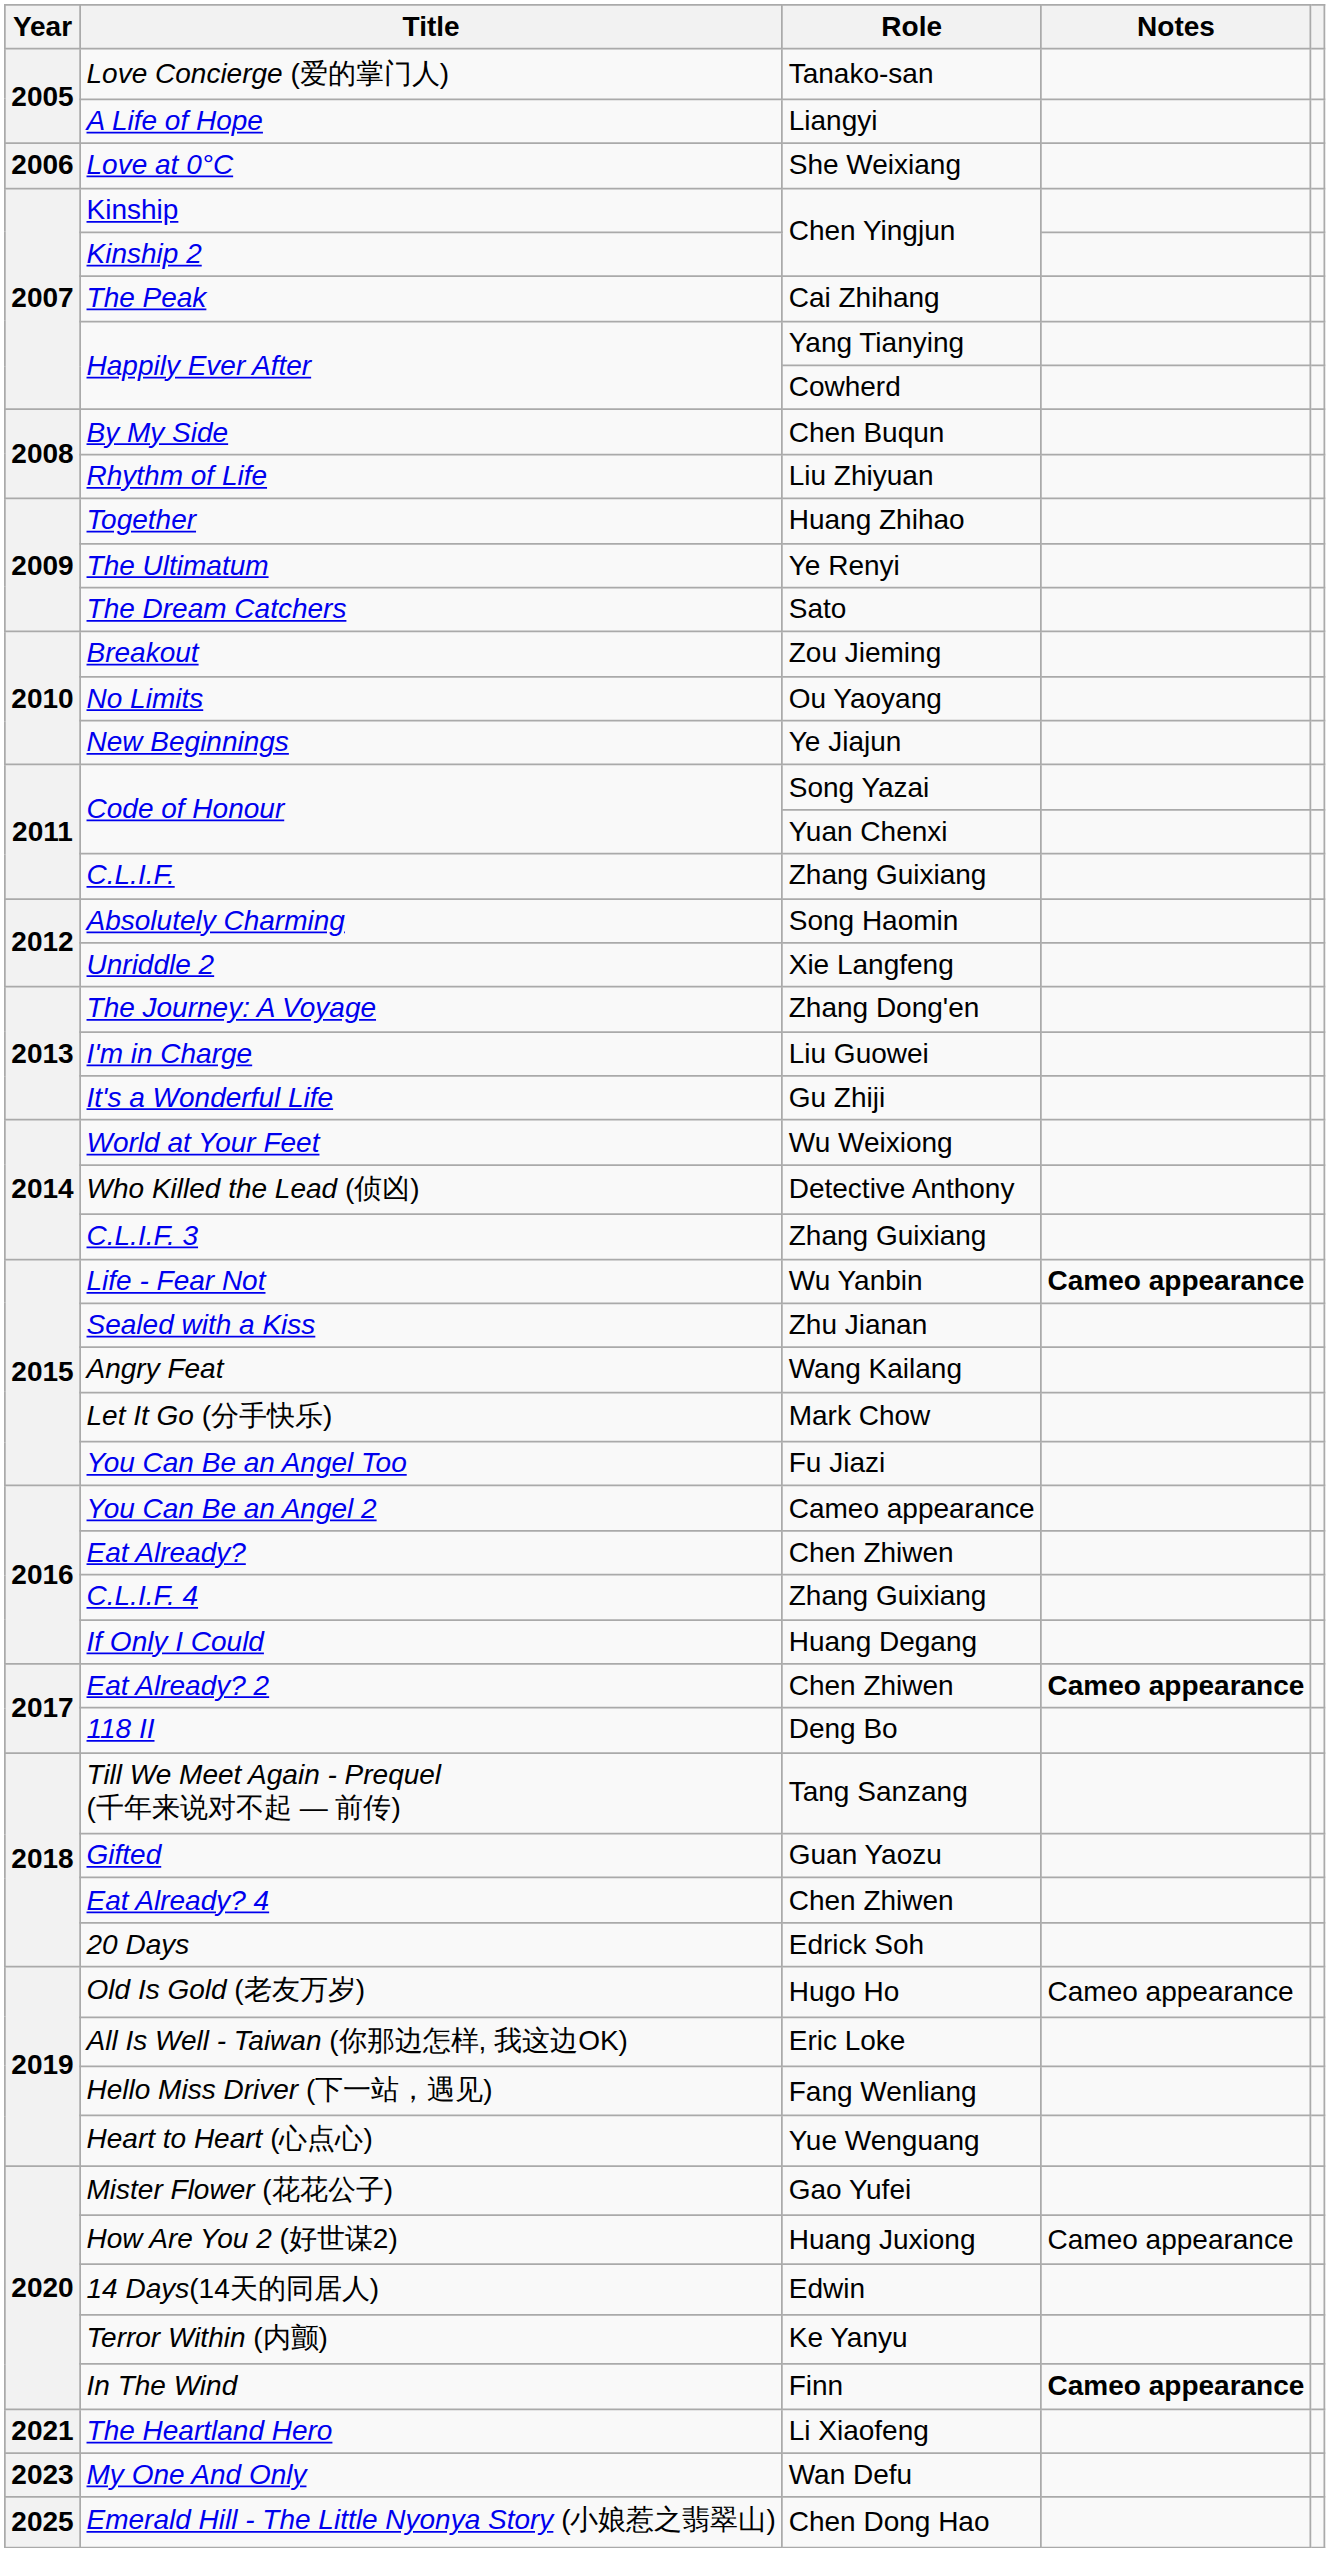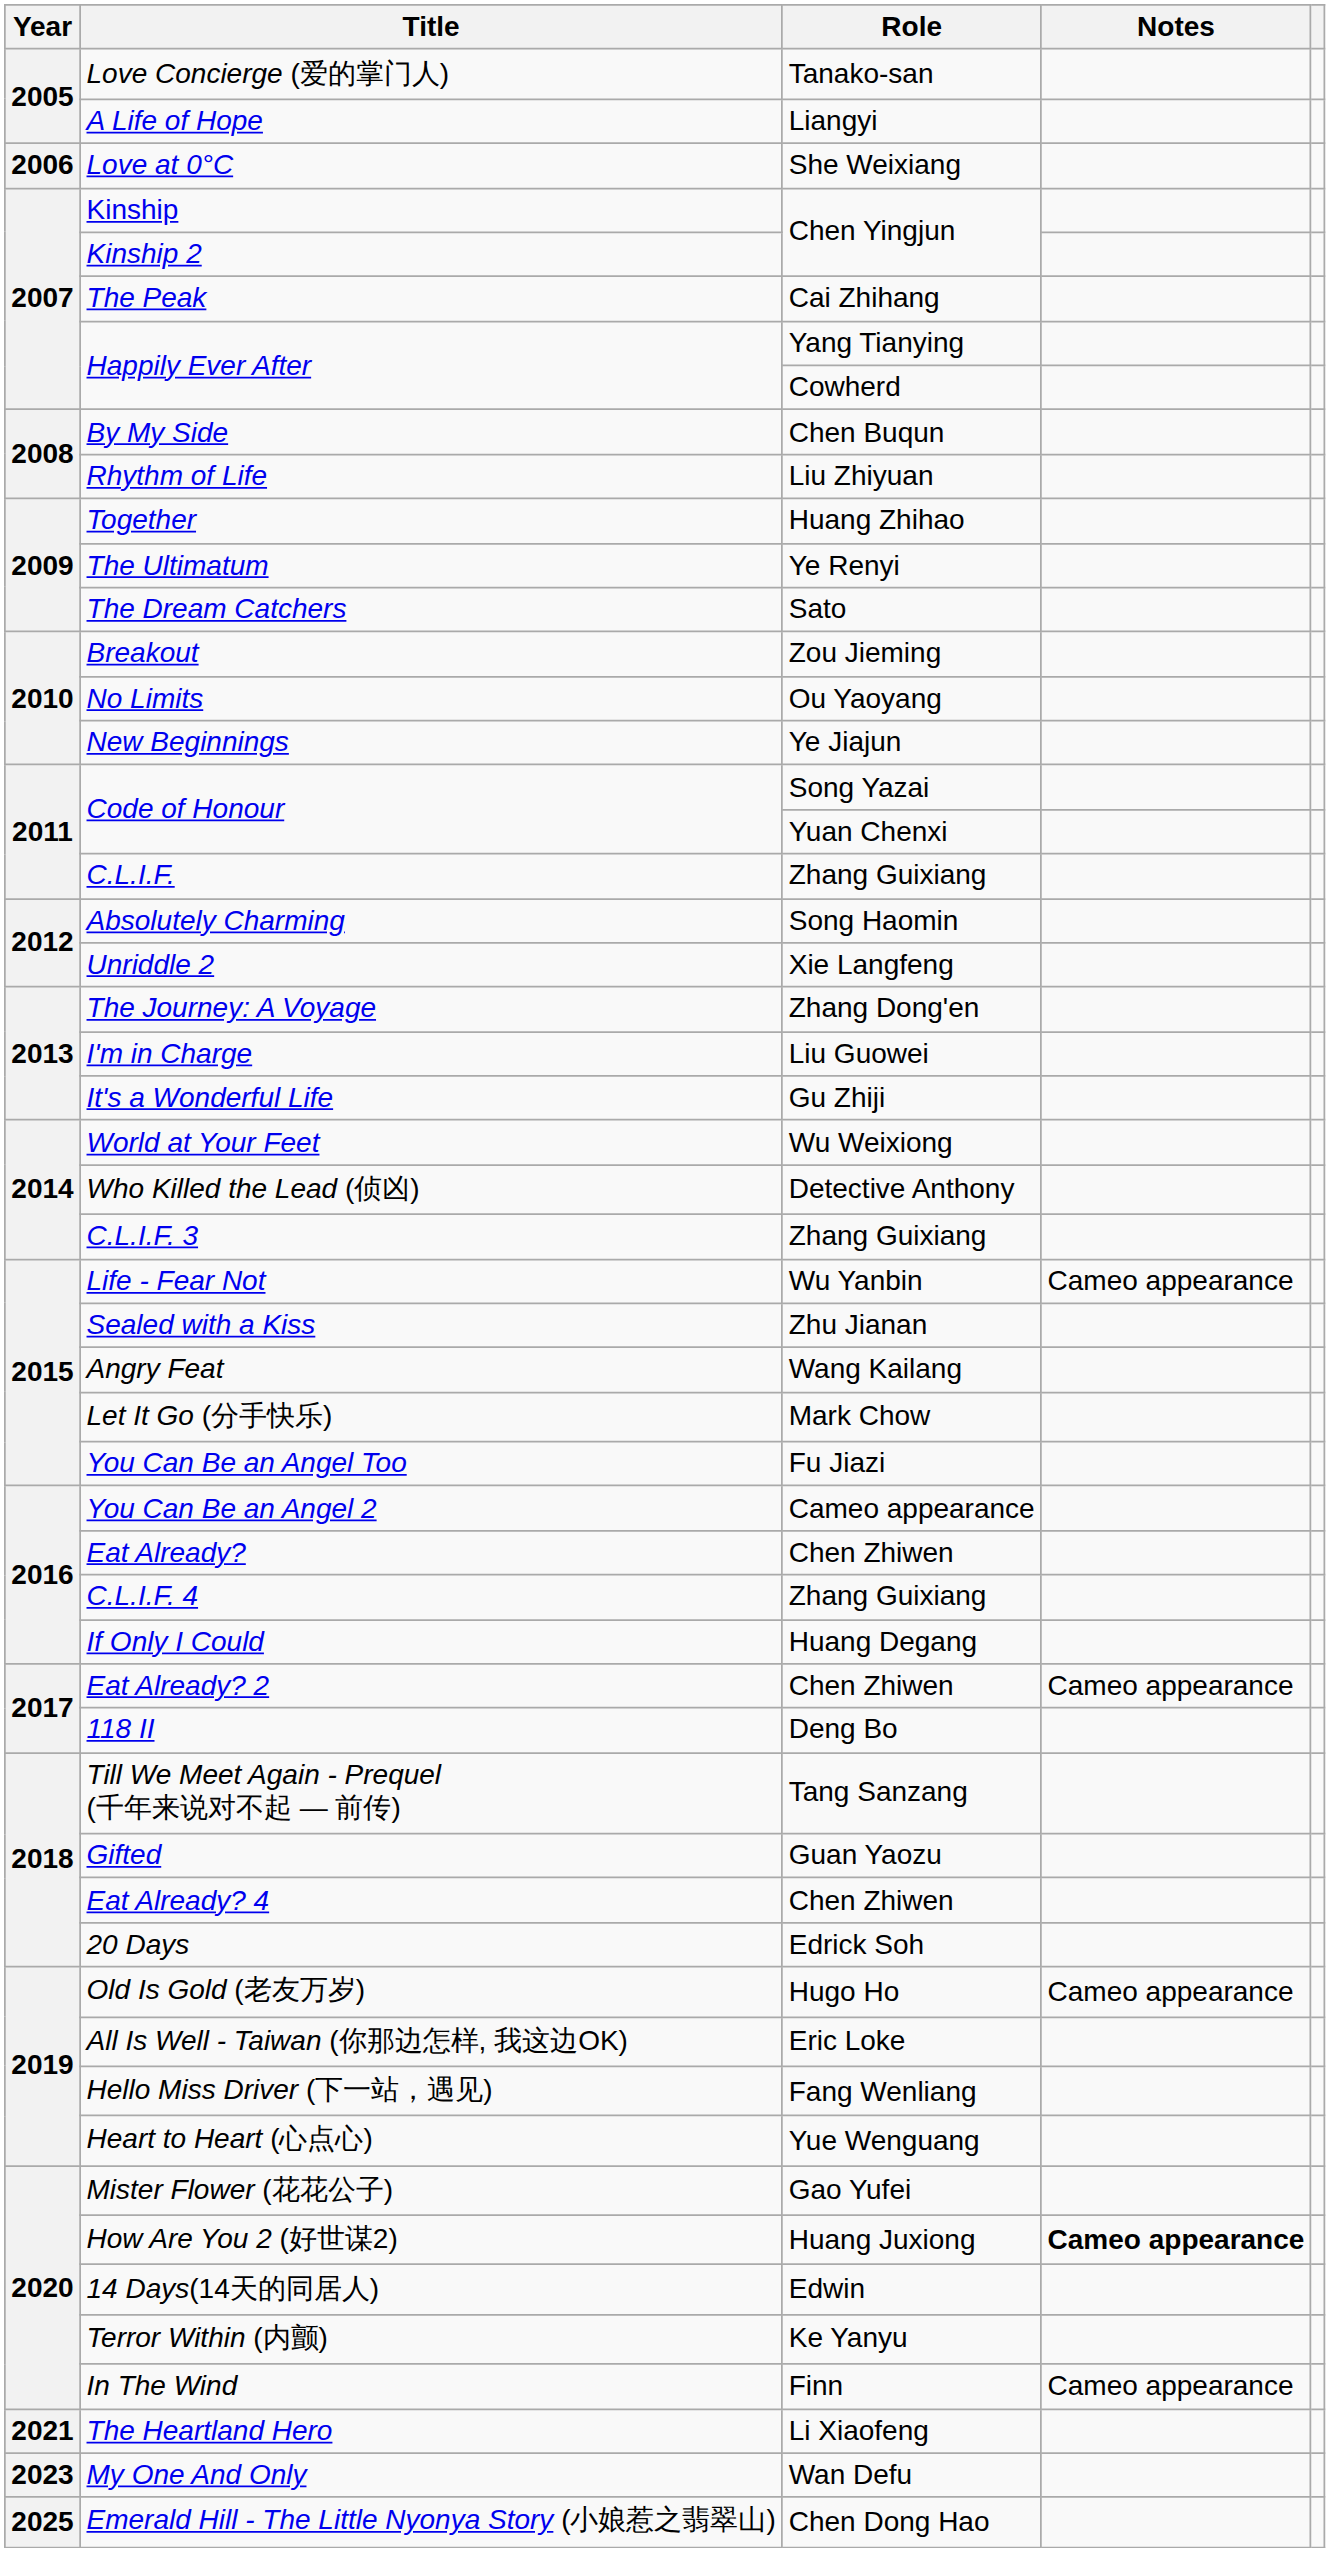(1176, 1280) bold -> (1171, 1280) normal
(1176, 1685) bold -> (1171, 1685) normal
(1171, 2239) normal -> (1176, 2239) bold
(1176, 2385) bold -> (1171, 2385) normal
